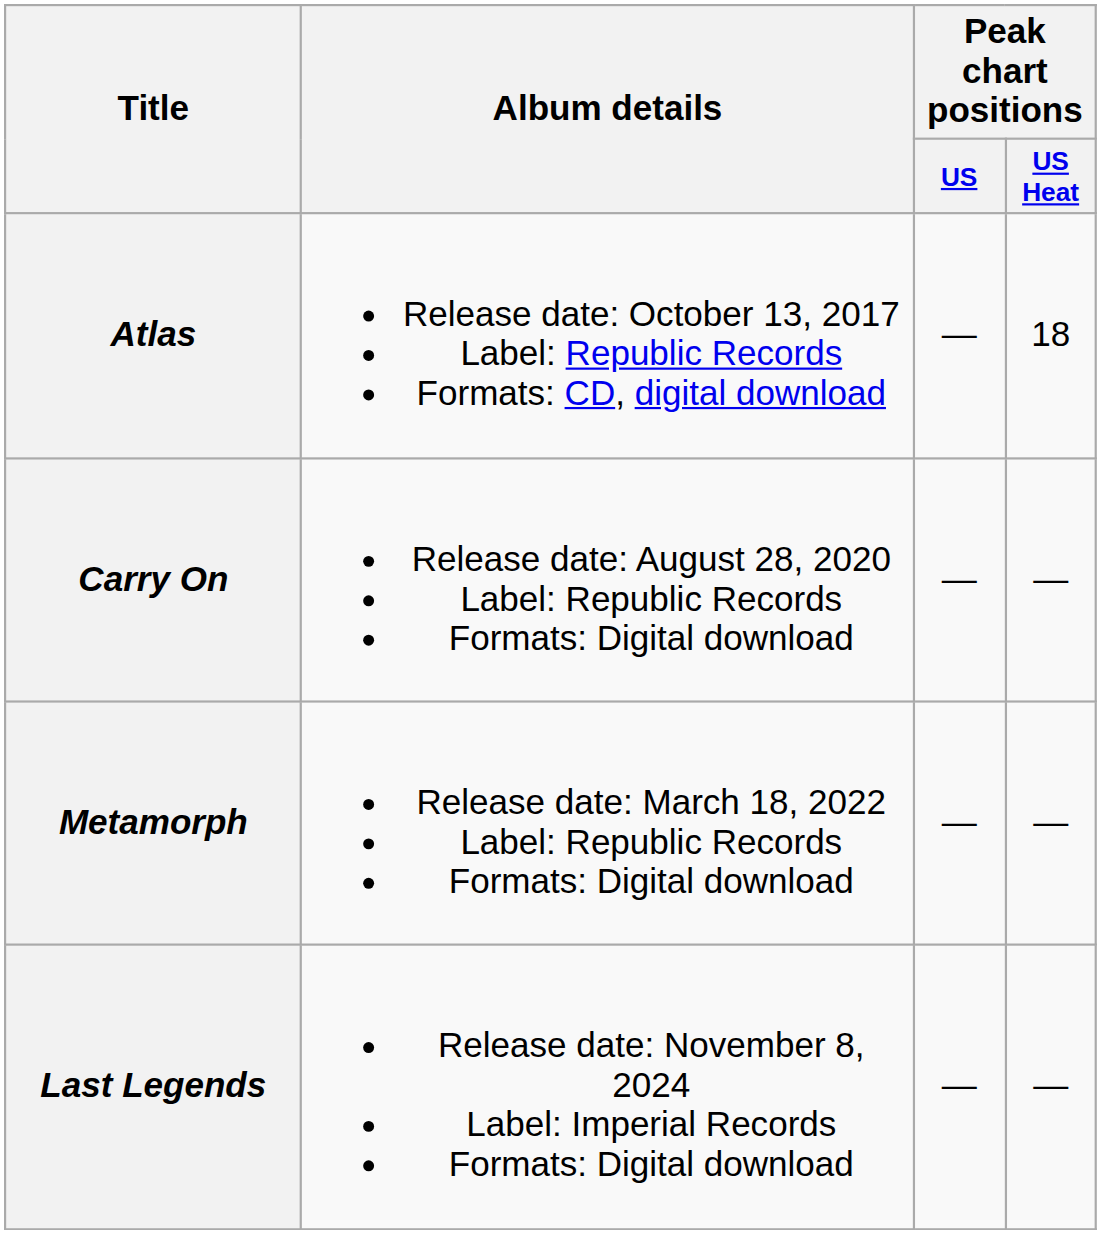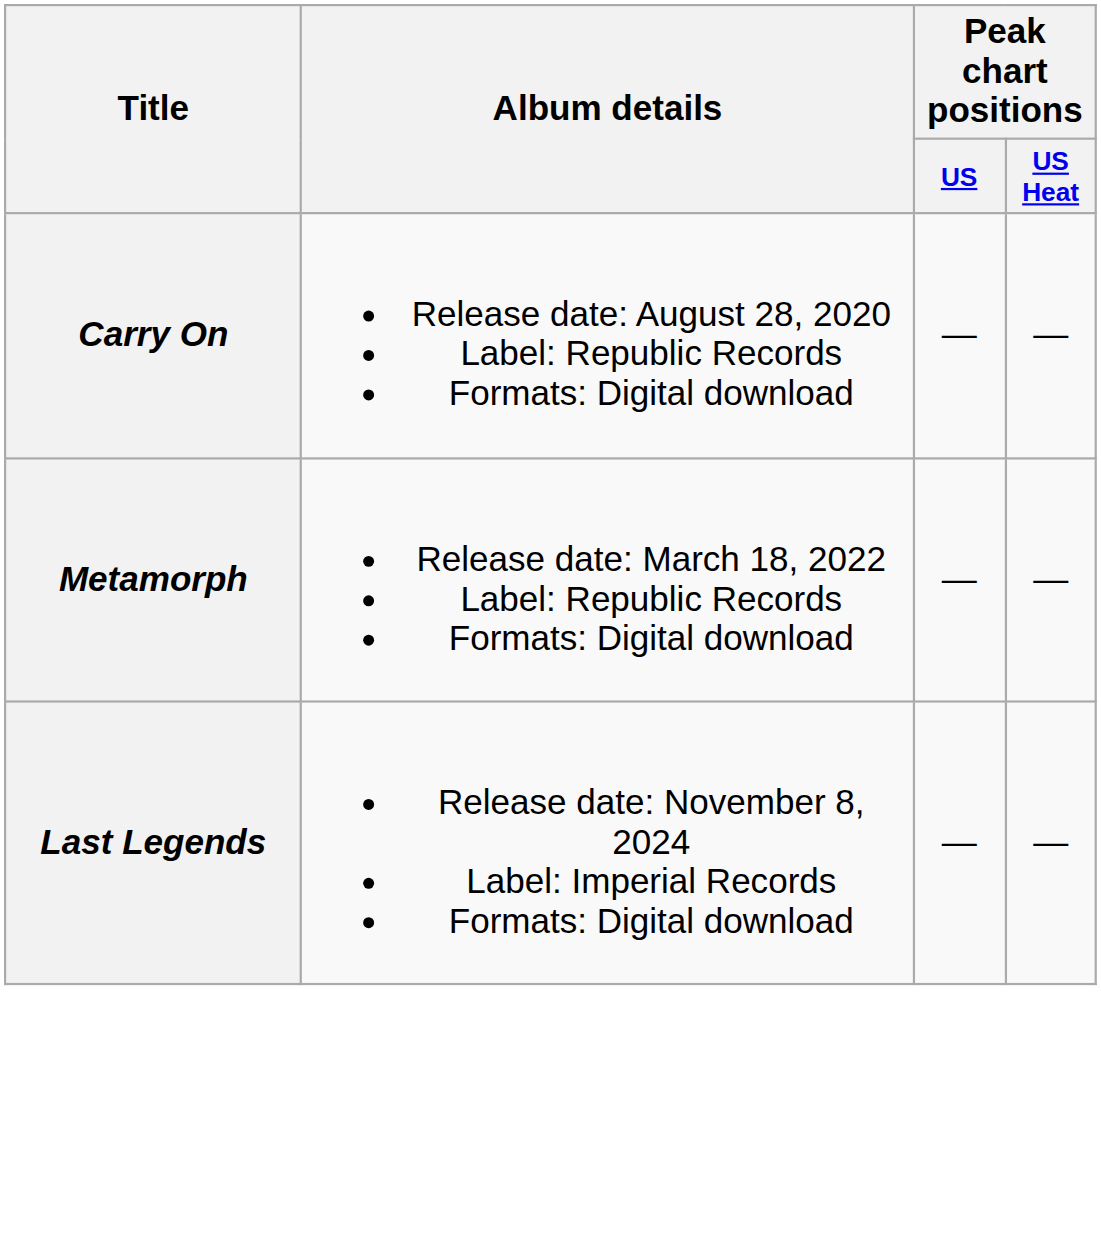- row: (153, 334)
